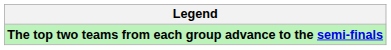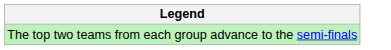(195, 34) bold -> (182, 34) normal
